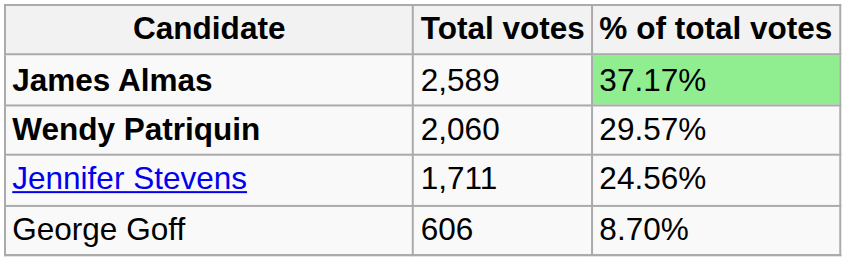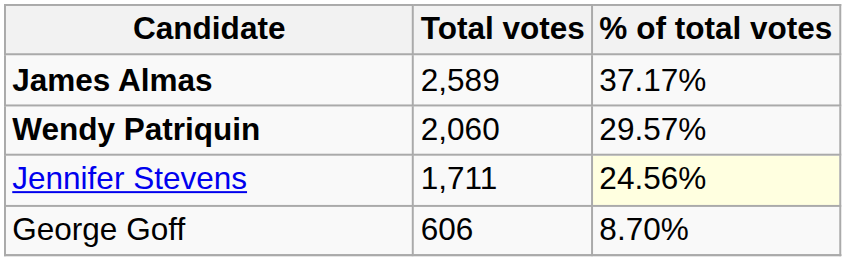(653, 79) lightgreen background -> (653, 79) no background
(653, 179) no background -> (653, 179) lightyellow background
